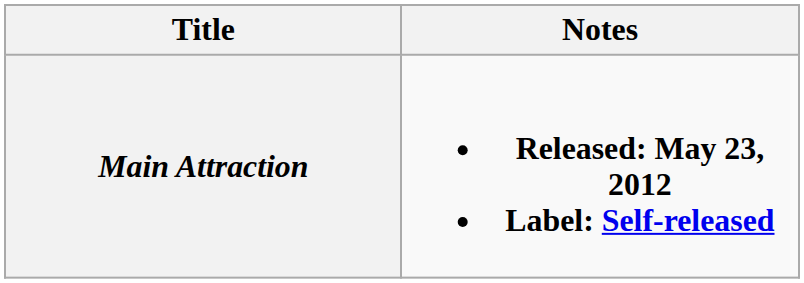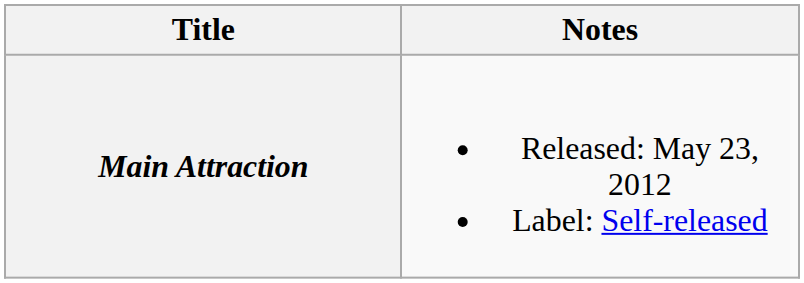(600, 184) bold -> (600, 184) normal
